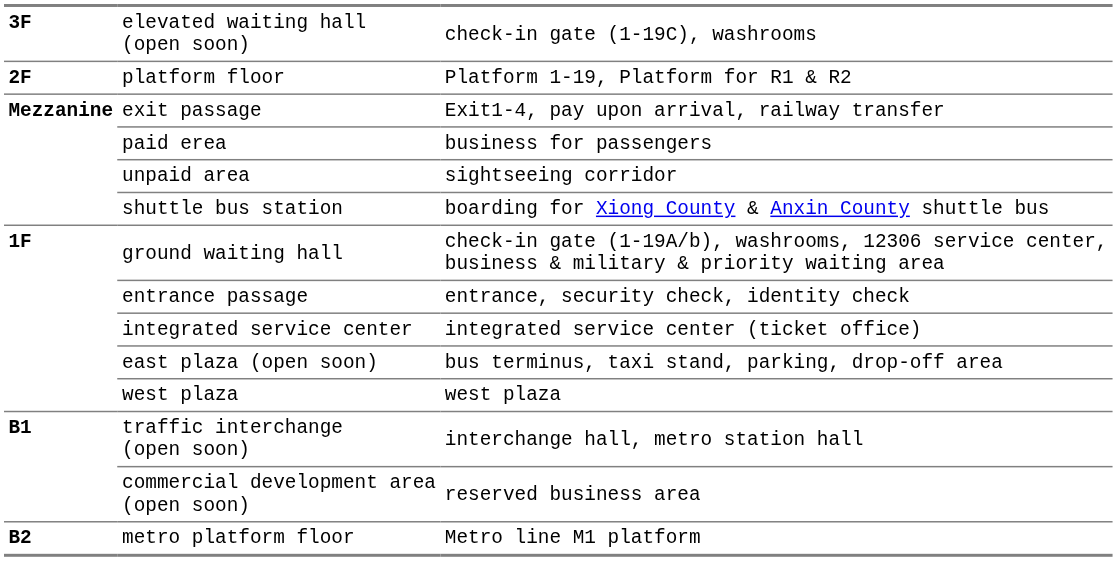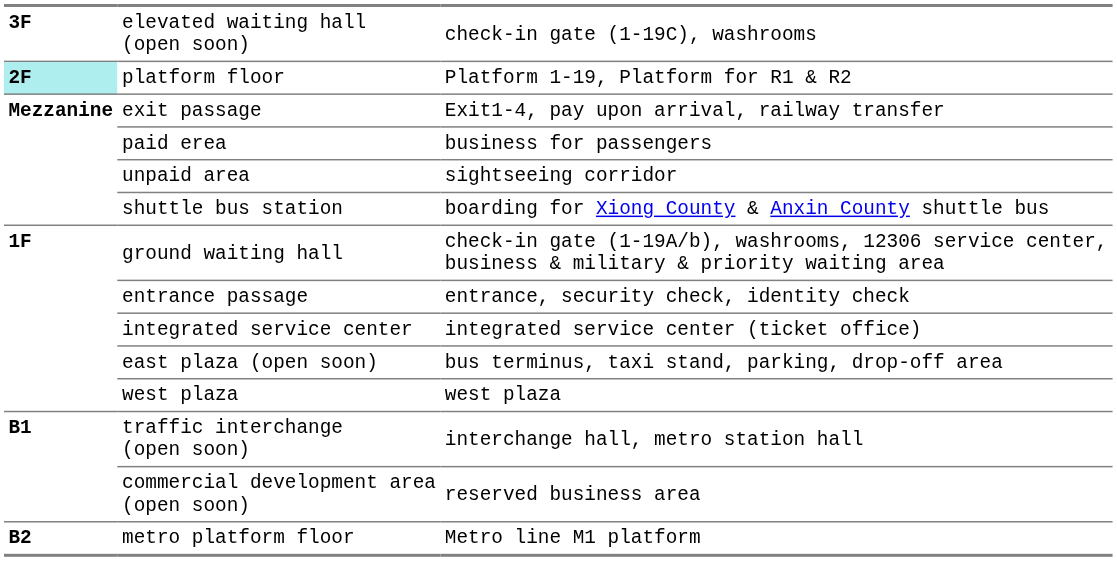(20, 78) no background -> (20, 78) paleturquoise background
